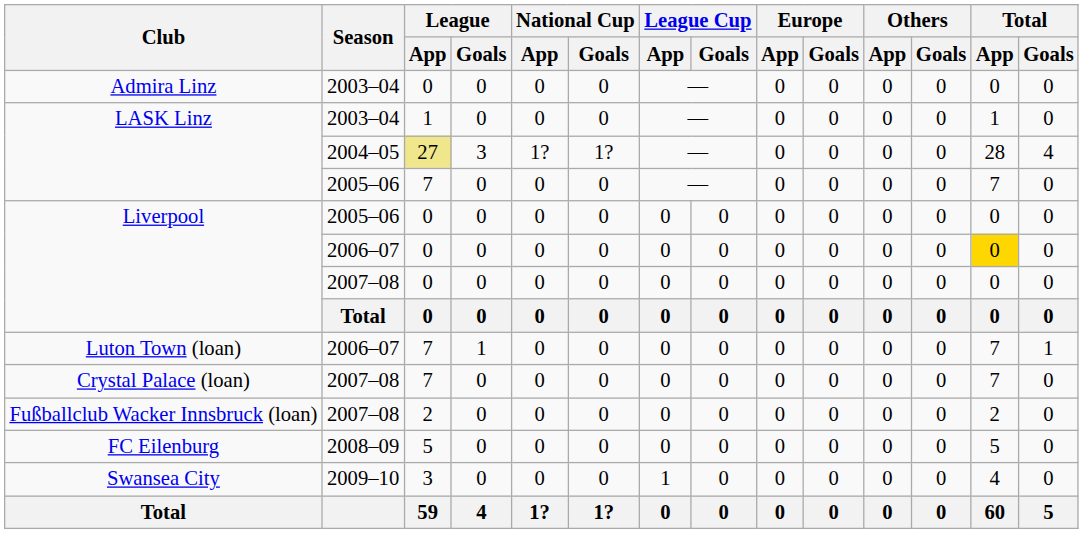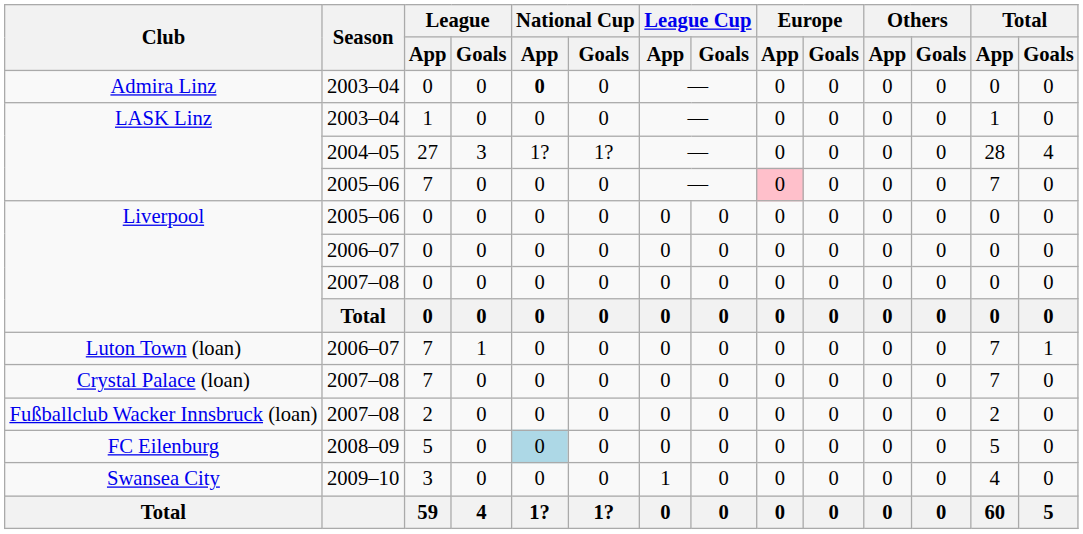(540, 86) normal -> (540, 86) bold
(428, 151) khaki background -> (428, 151) no background
(780, 184) no background -> (780, 184) pink background
(995, 250) gold background -> (995, 250) no background
(540, 446) no background -> (540, 446) lightblue background
